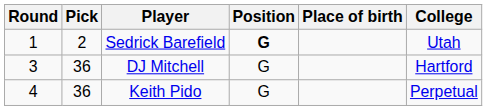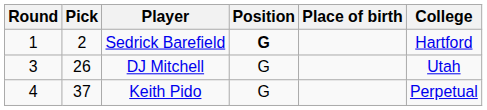(444, 42) Utah -> (444, 42) Hartford
(82, 67) 36 -> (82, 67) 26
(444, 67) Hartford -> (444, 67) Utah
(82, 92) 36 -> (82, 92) 37
